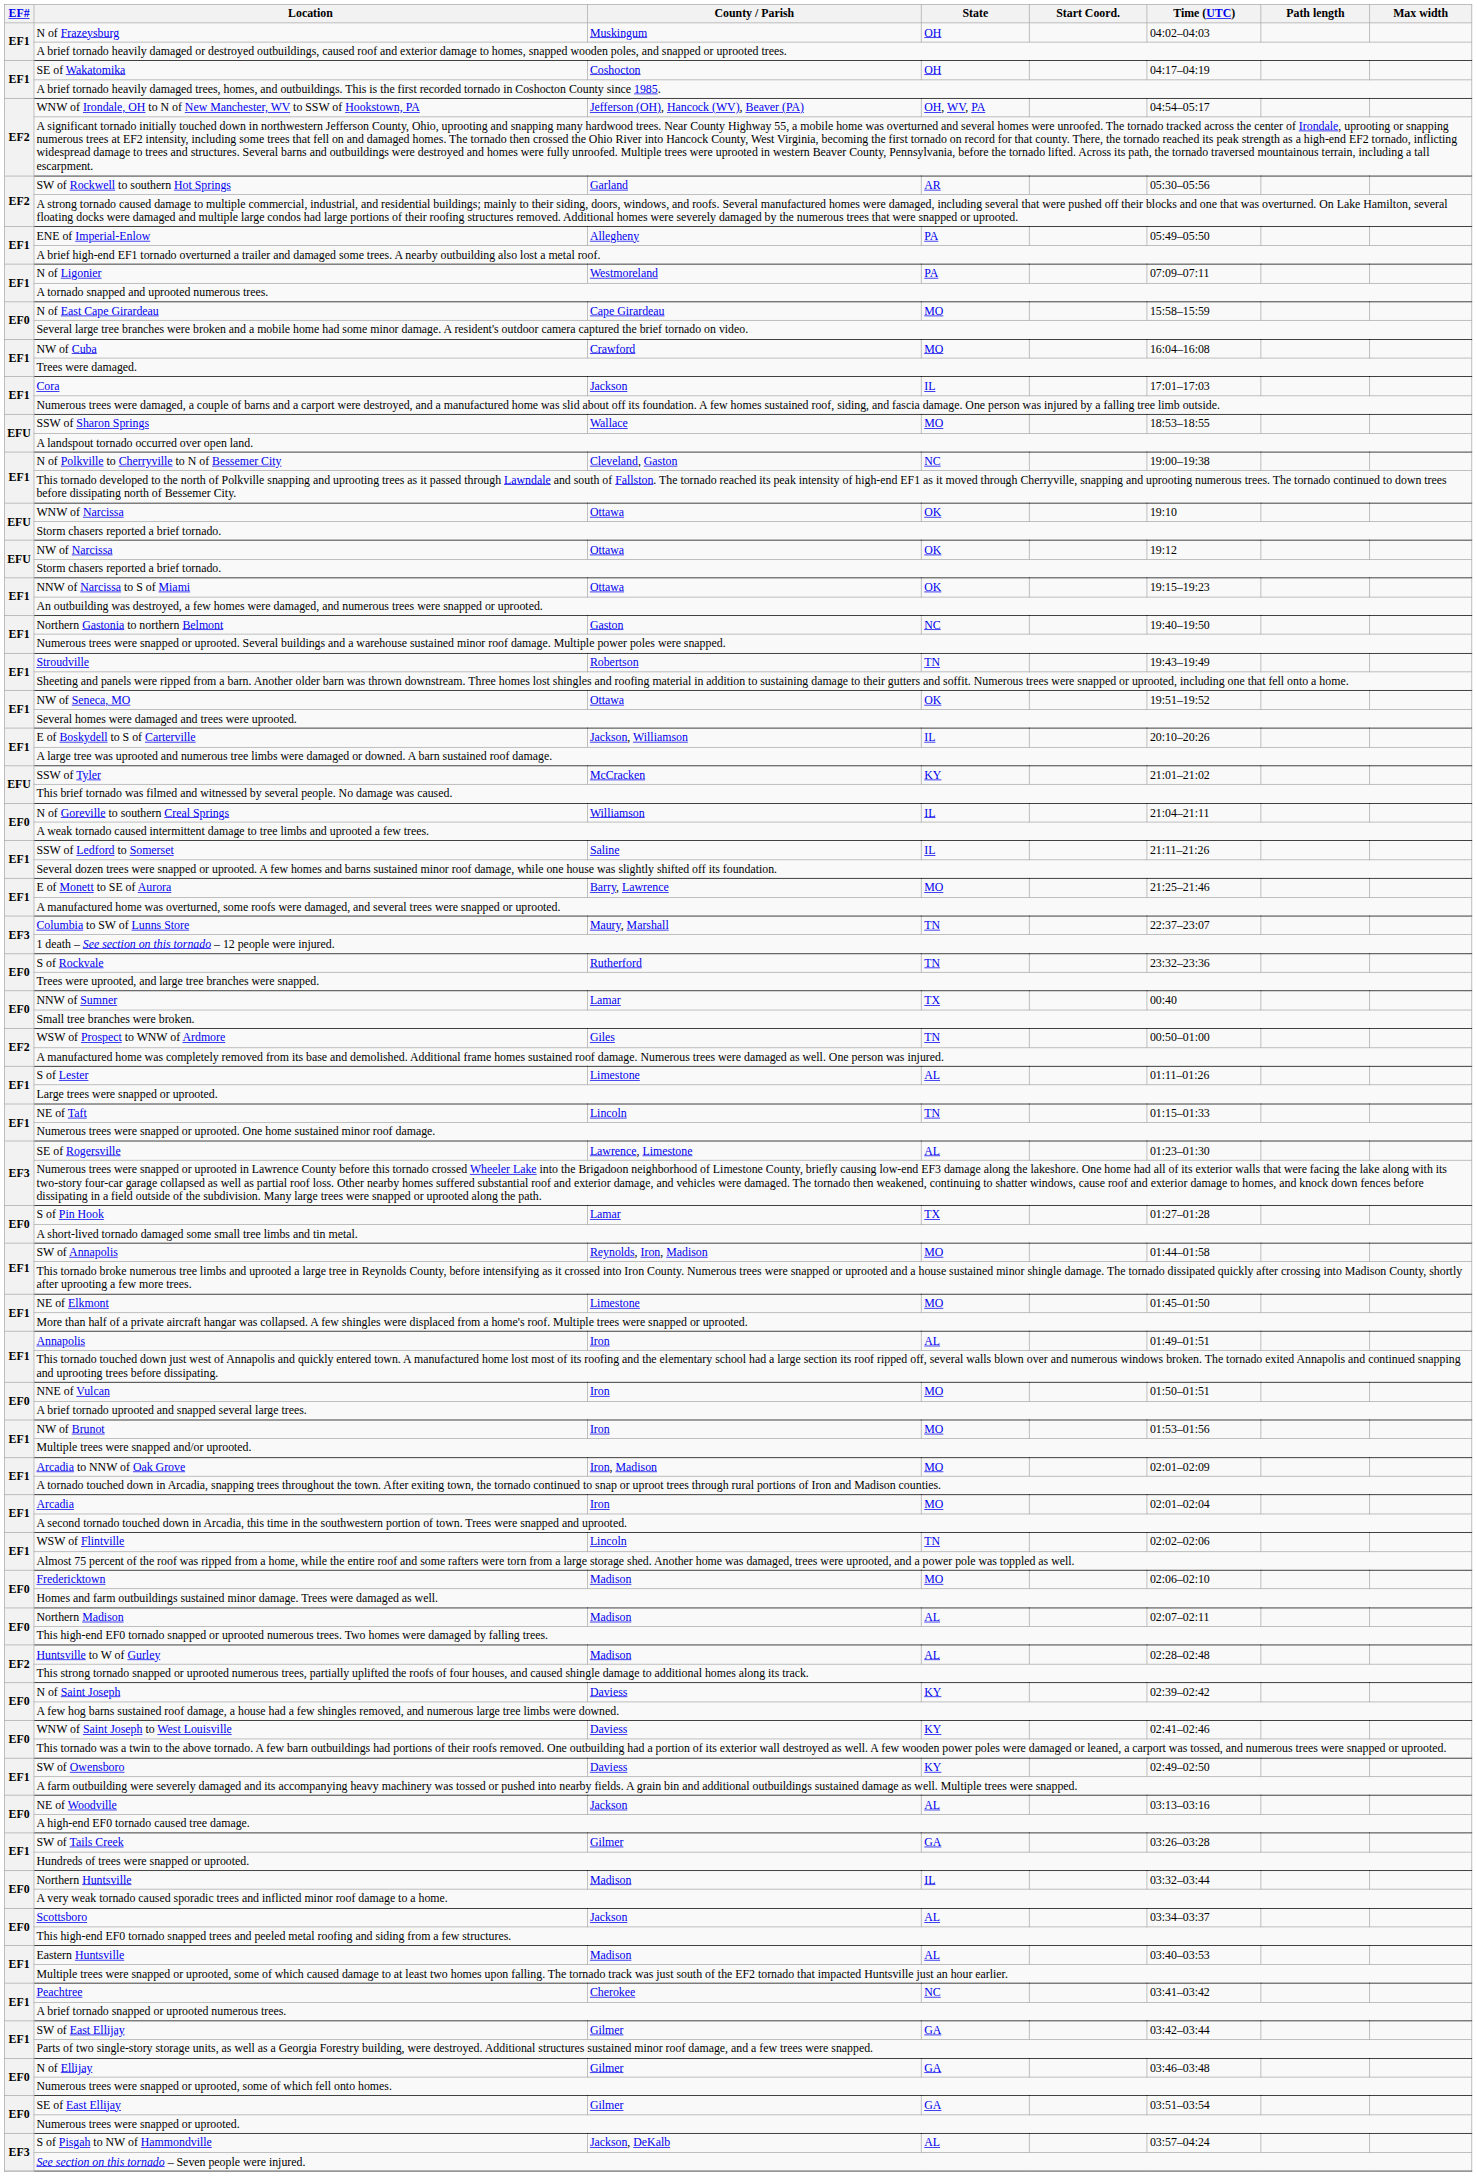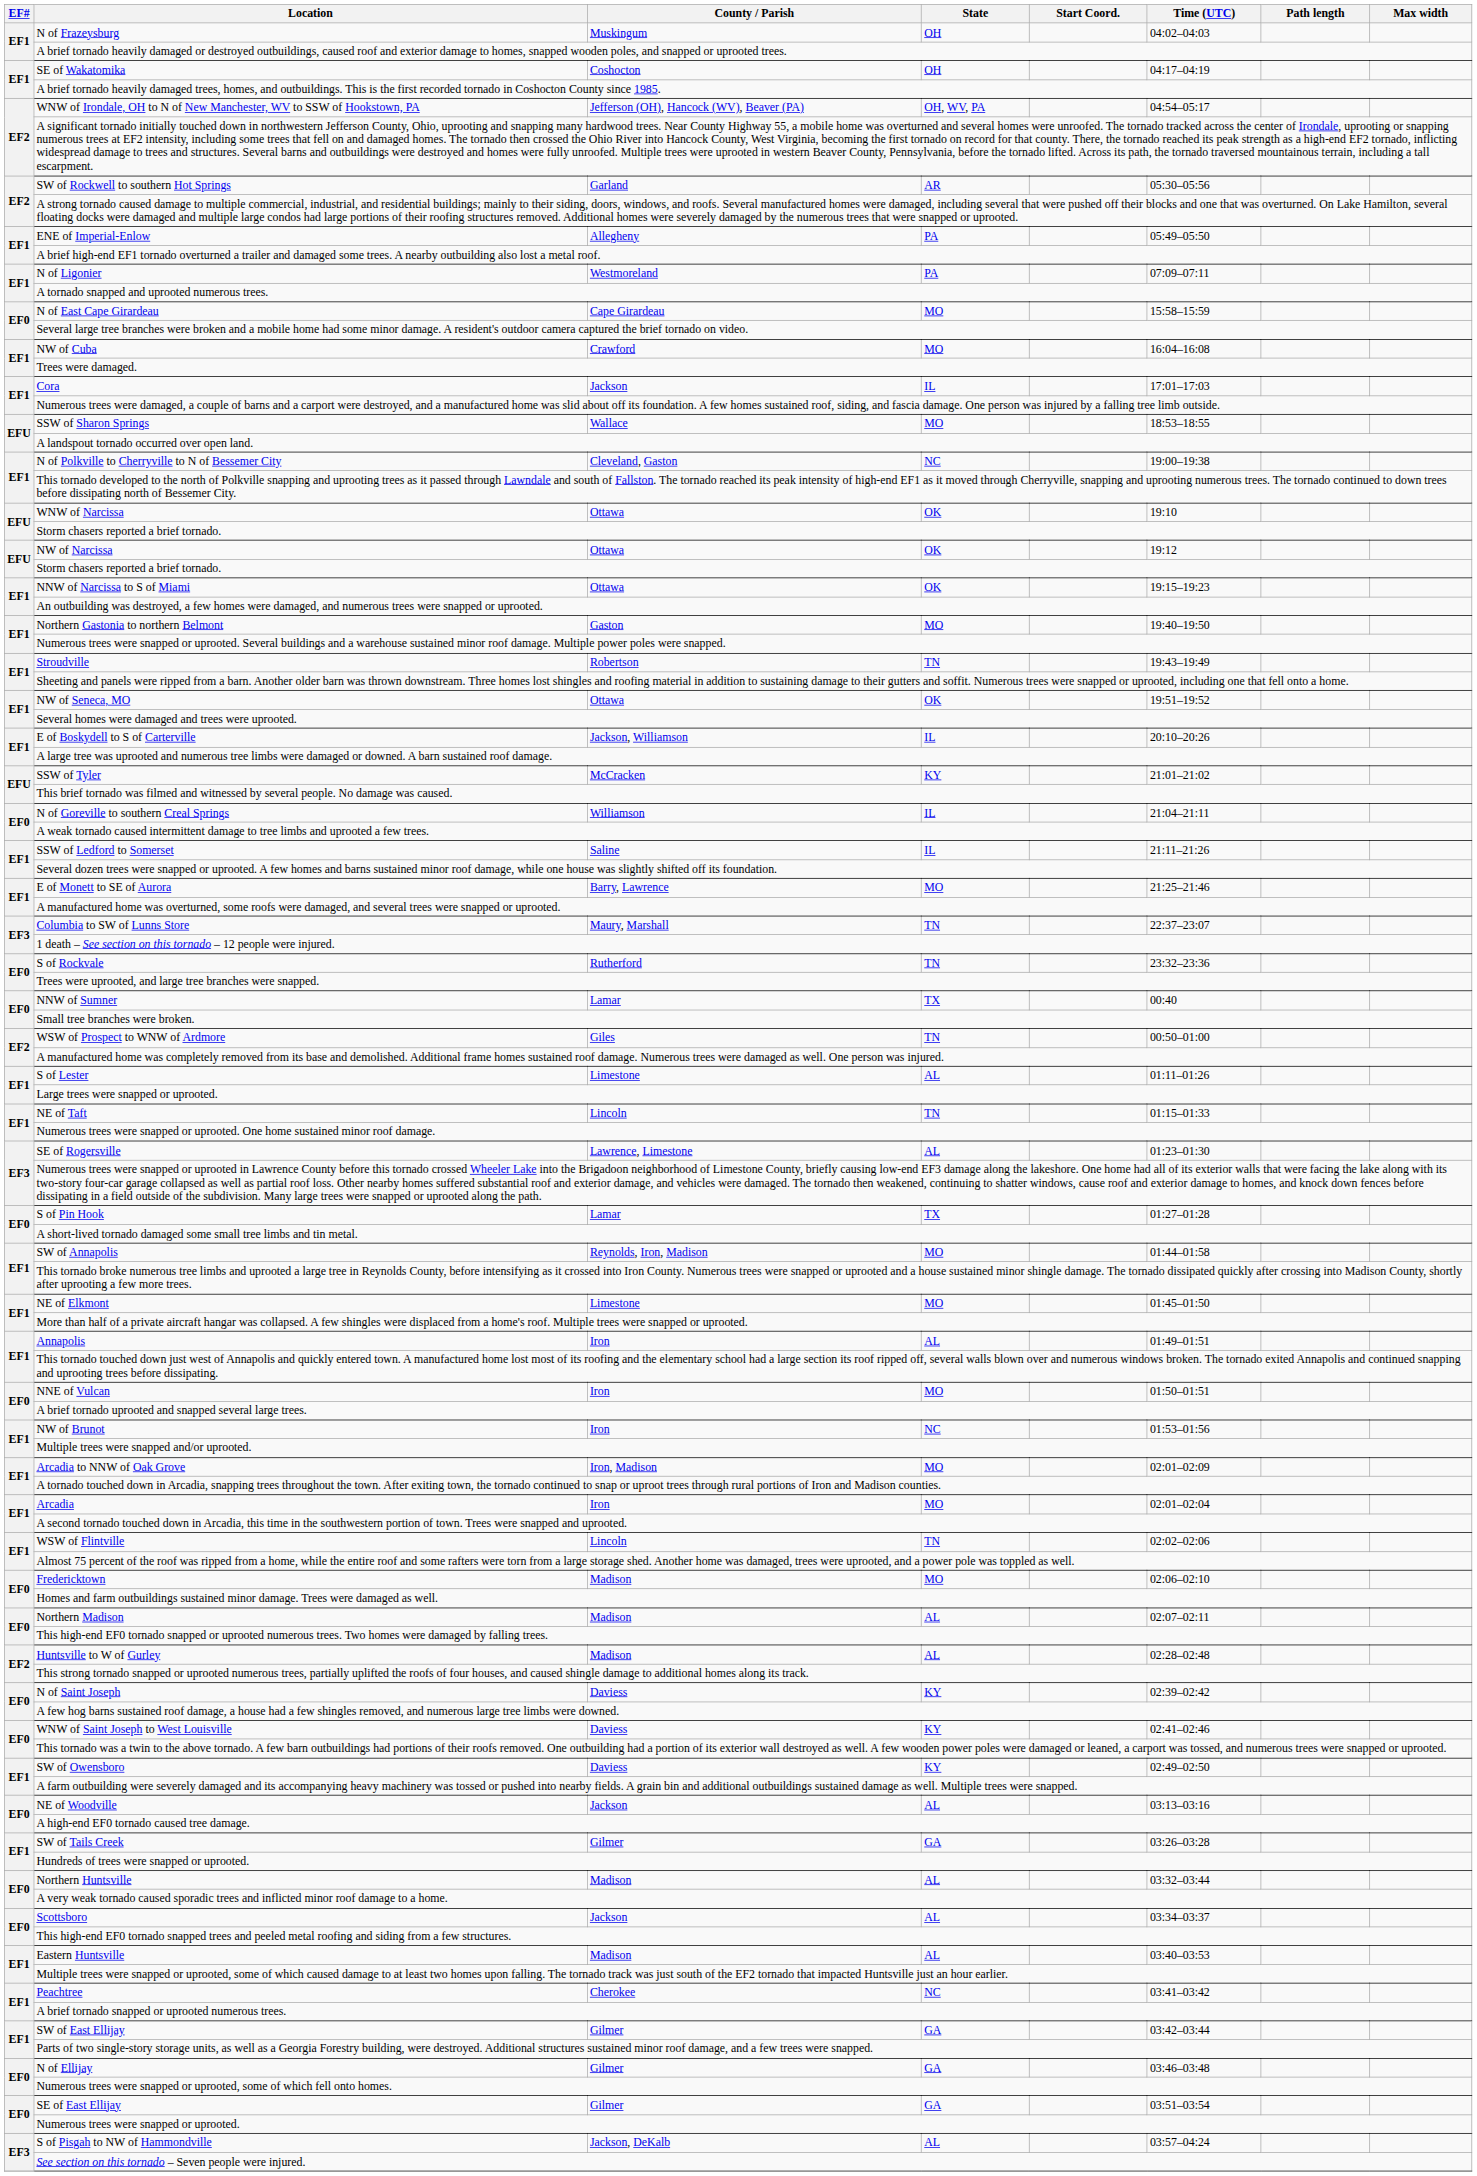(932, 625) NC -> (934, 625) MO
(934, 1429) MO -> (932, 1429) NC
(930, 1880) IL -> (932, 1880) AL
